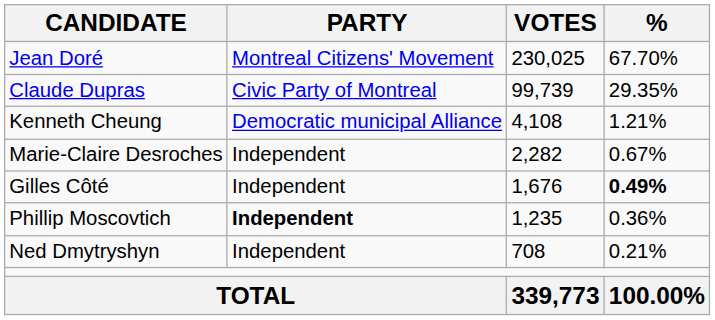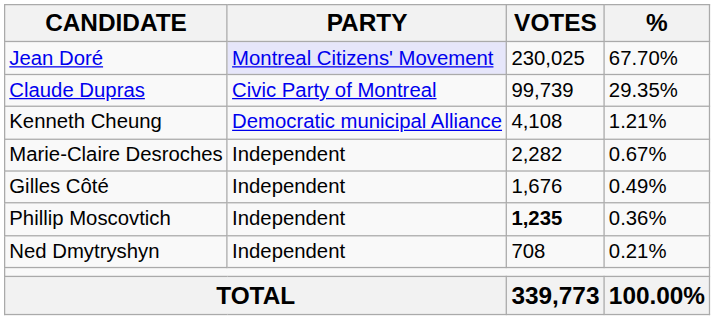(363, 57) no background -> (363, 57) lavender background
(638, 186) bold -> (638, 186) normal
(292, 219) bold -> (289, 219) normal
(537, 219) normal -> (537, 219) bold
